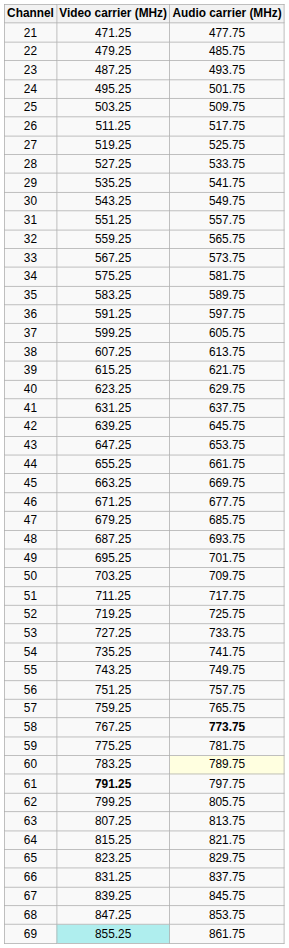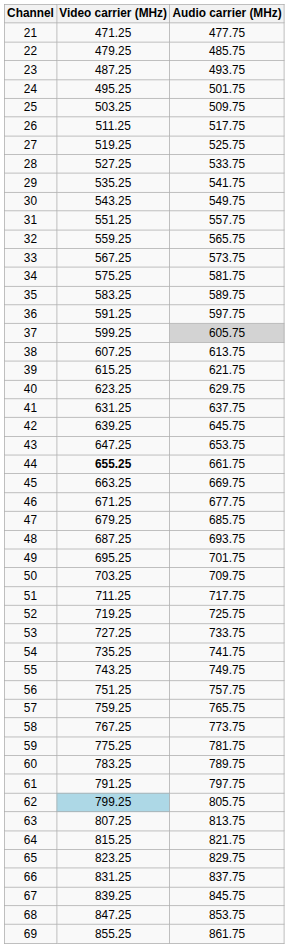(227, 333) no background -> (227, 333) lightgrey background
(113, 464) normal -> (113, 464) bold
(227, 727) bold -> (227, 727) normal
(227, 764) lightyellow background -> (227, 764) no background
(113, 783) bold -> (113, 783) normal
(113, 802) no background -> (113, 802) lightblue background
(113, 933) paleturquoise background -> (113, 933) no background
